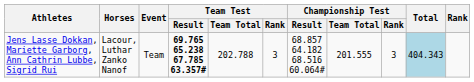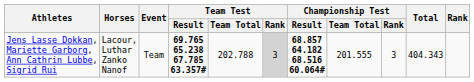(275, 55) no background -> (275, 55) lightgrey background
(307, 55) normal -> (307, 55) bold
(426, 55) lightblue background -> (426, 55) no background
